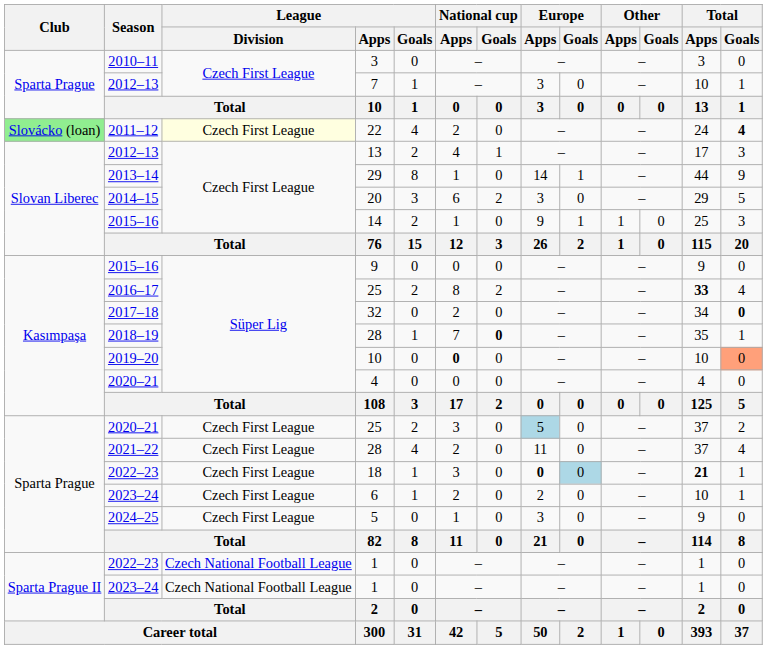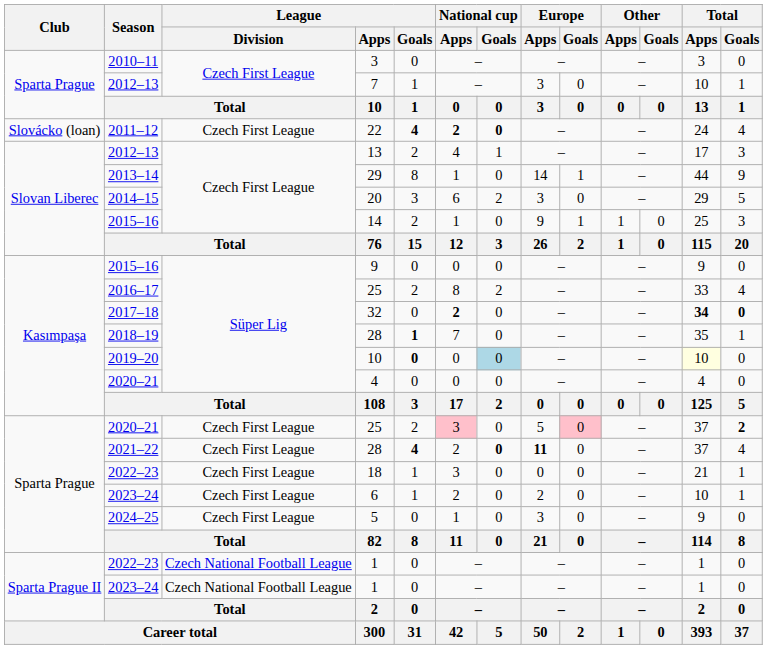(55, 130) lightgreen background -> (55, 130) no background
(258, 130) lightyellow background -> (258, 130) no background
(415, 130) normal -> (415, 130) bold
(456, 130) normal -> (456, 130) bold
(499, 130) normal -> (499, 130) bold
(742, 130) bold -> (742, 130) normal
(701, 289) bold -> (701, 289) normal
(456, 312) normal -> (456, 312) bold
(701, 312) normal -> (701, 312) bold
(415, 335) normal -> (415, 335) bold
(499, 335) bold -> (499, 335) normal
(415, 358) normal -> (415, 358) bold
(456, 358) bold -> (456, 358) normal
(499, 358) no background -> (499, 358) lightblue background
(701, 358) no background -> (701, 358) lightyellow background
(742, 358) lightsalmon background -> (742, 358) no background
(456, 426) no background -> (456, 426) pink background
(540, 426) lightblue background -> (540, 426) no background
(581, 426) no background -> (581, 426) pink background
(742, 426) normal -> (742, 426) bold
(415, 449) normal -> (415, 449) bold
(499, 449) normal -> (499, 449) bold
(540, 449) normal -> (540, 449) bold
(540, 472) bold -> (540, 472) normal
(581, 472) lightblue background -> (581, 472) no background
(701, 472) bold -> (701, 472) normal
